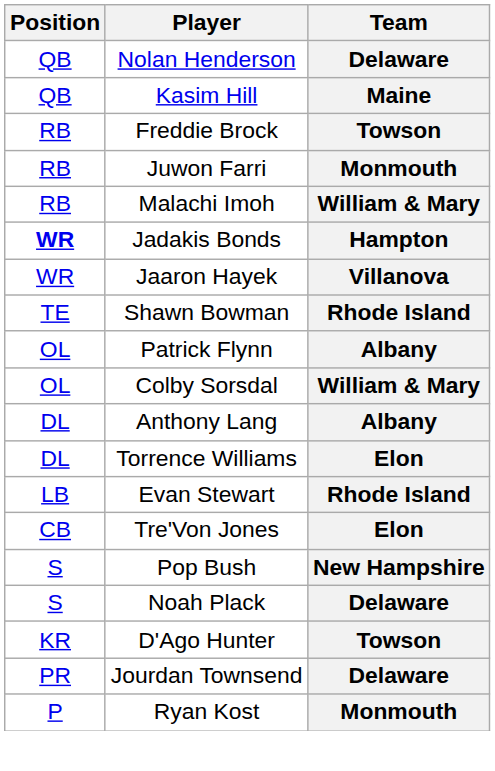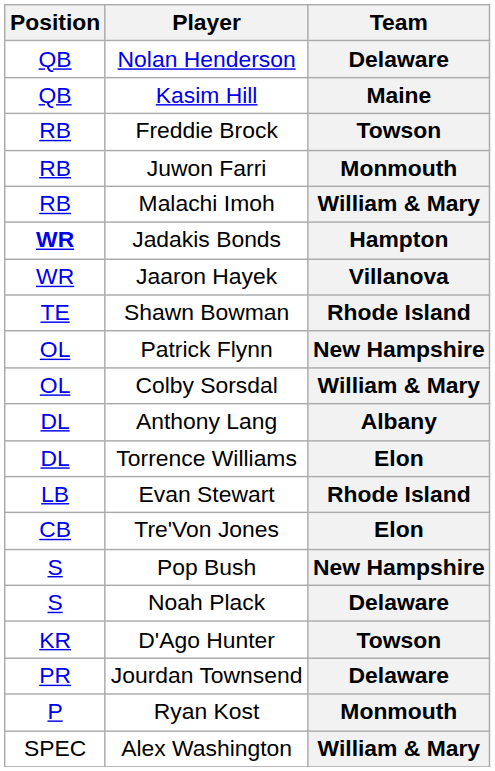(399, 349) Albany -> (399, 349) New Hampshire
+ row: (207, 748)
